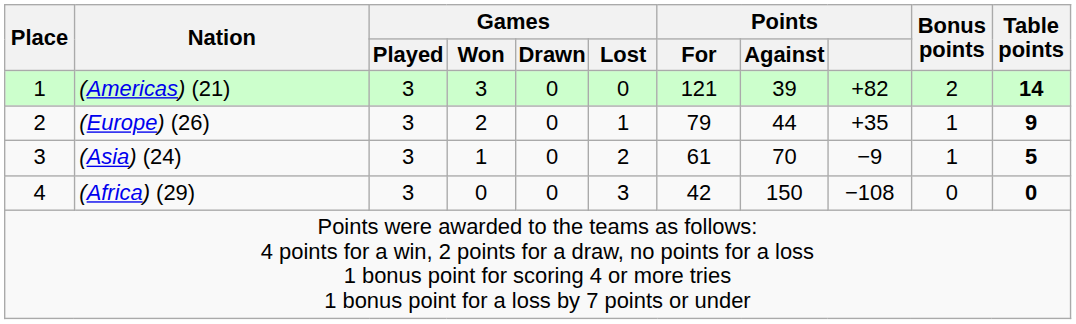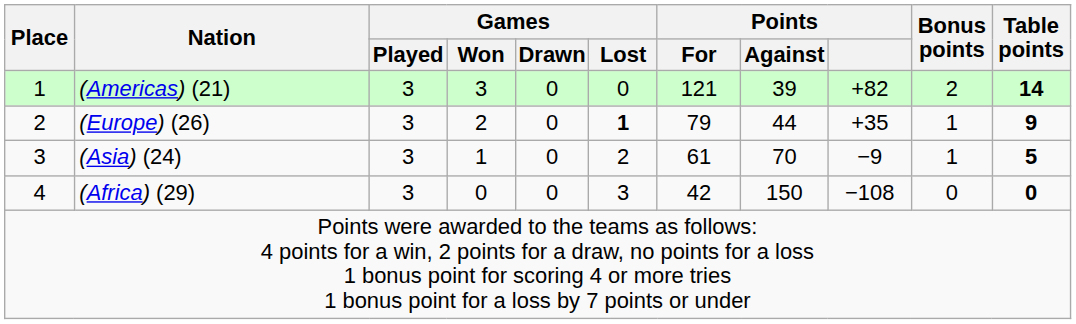(623, 122) normal -> (623, 122) bold
